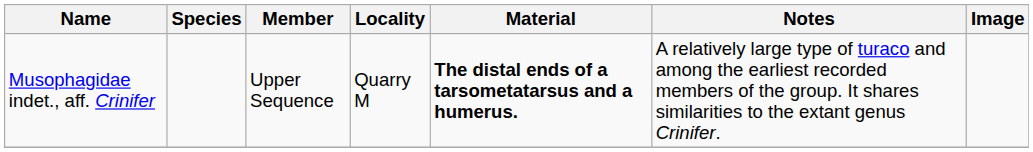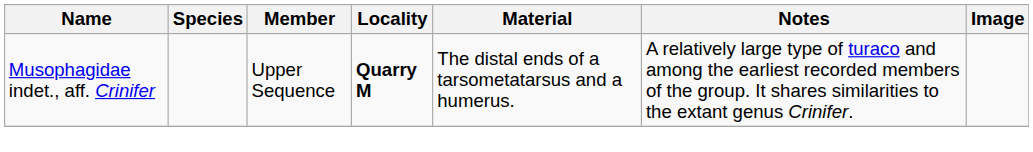(383, 90) normal -> (387, 79) bold
(533, 90) bold -> (530, 79) normal
